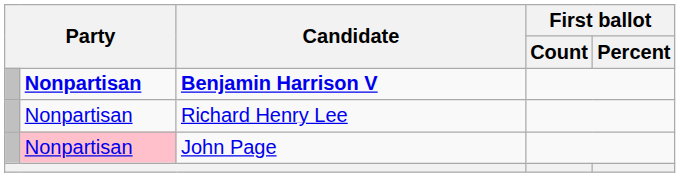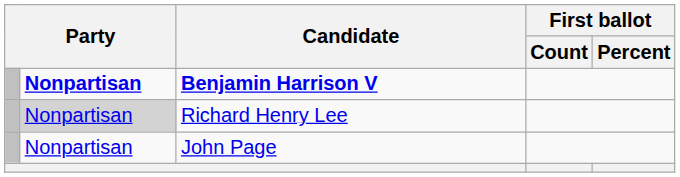(79, 115) no background -> (79, 115) lightgrey background
(79, 147) pink background -> (79, 147) no background
